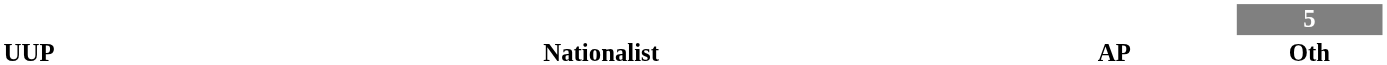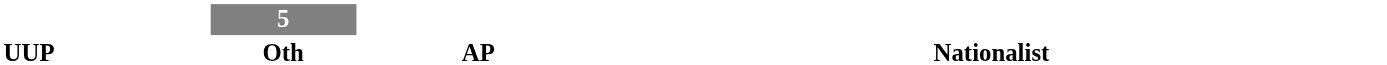columns swapped: (601, 19) <-> (1309, 19)
